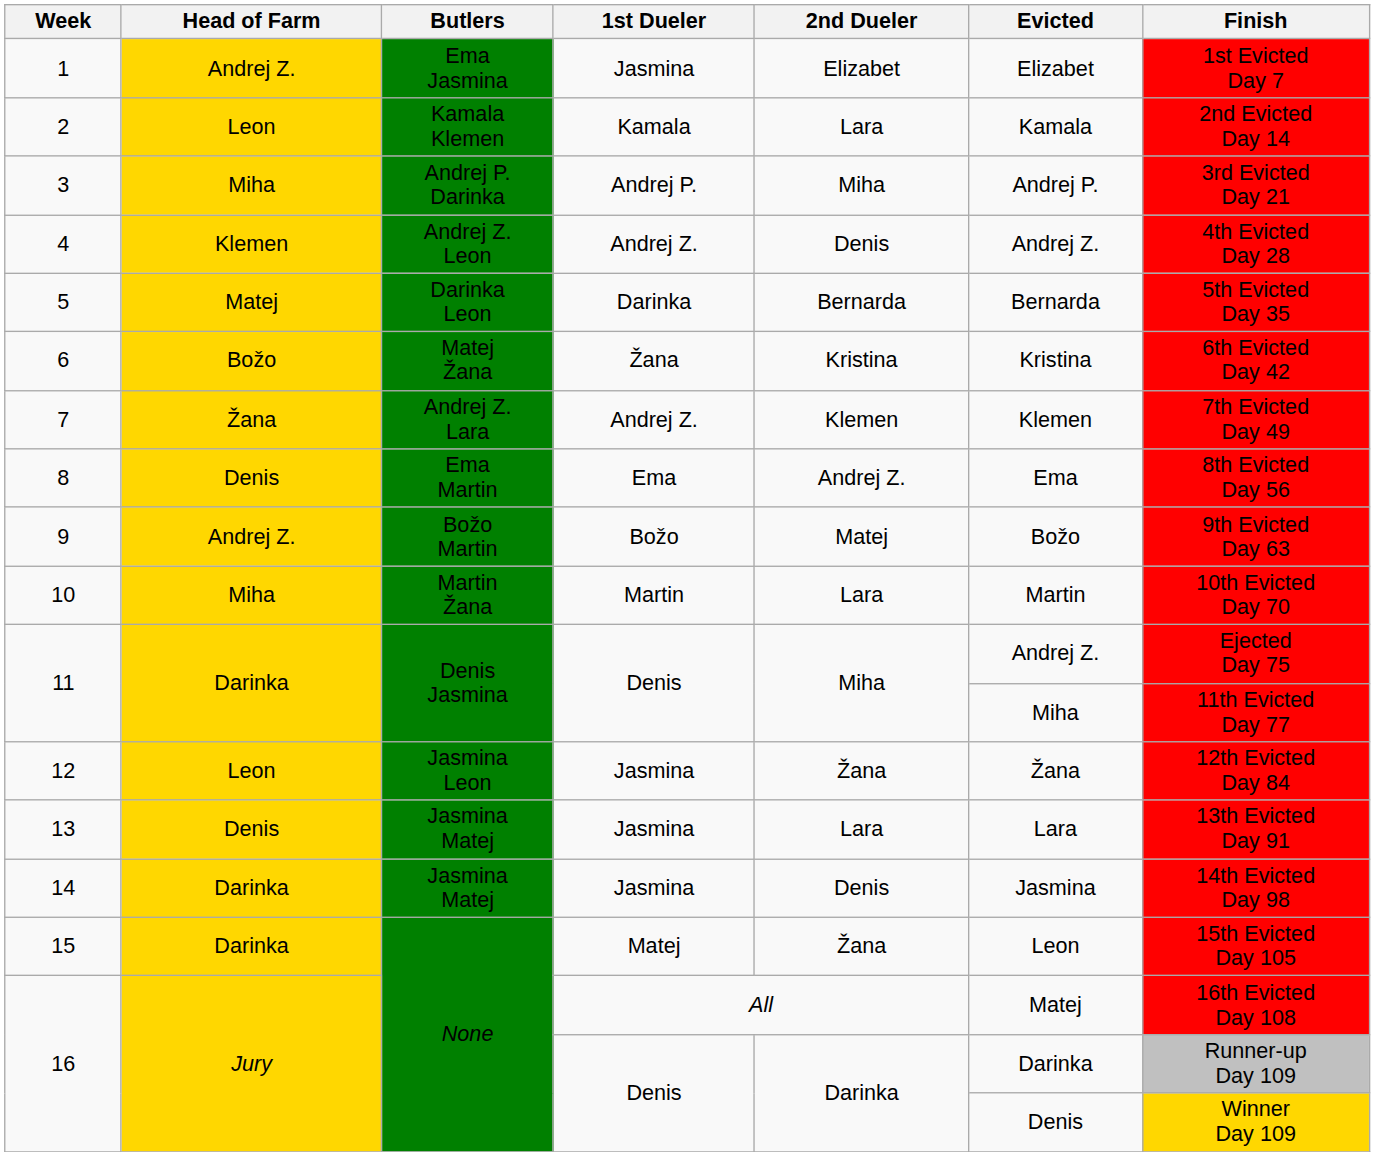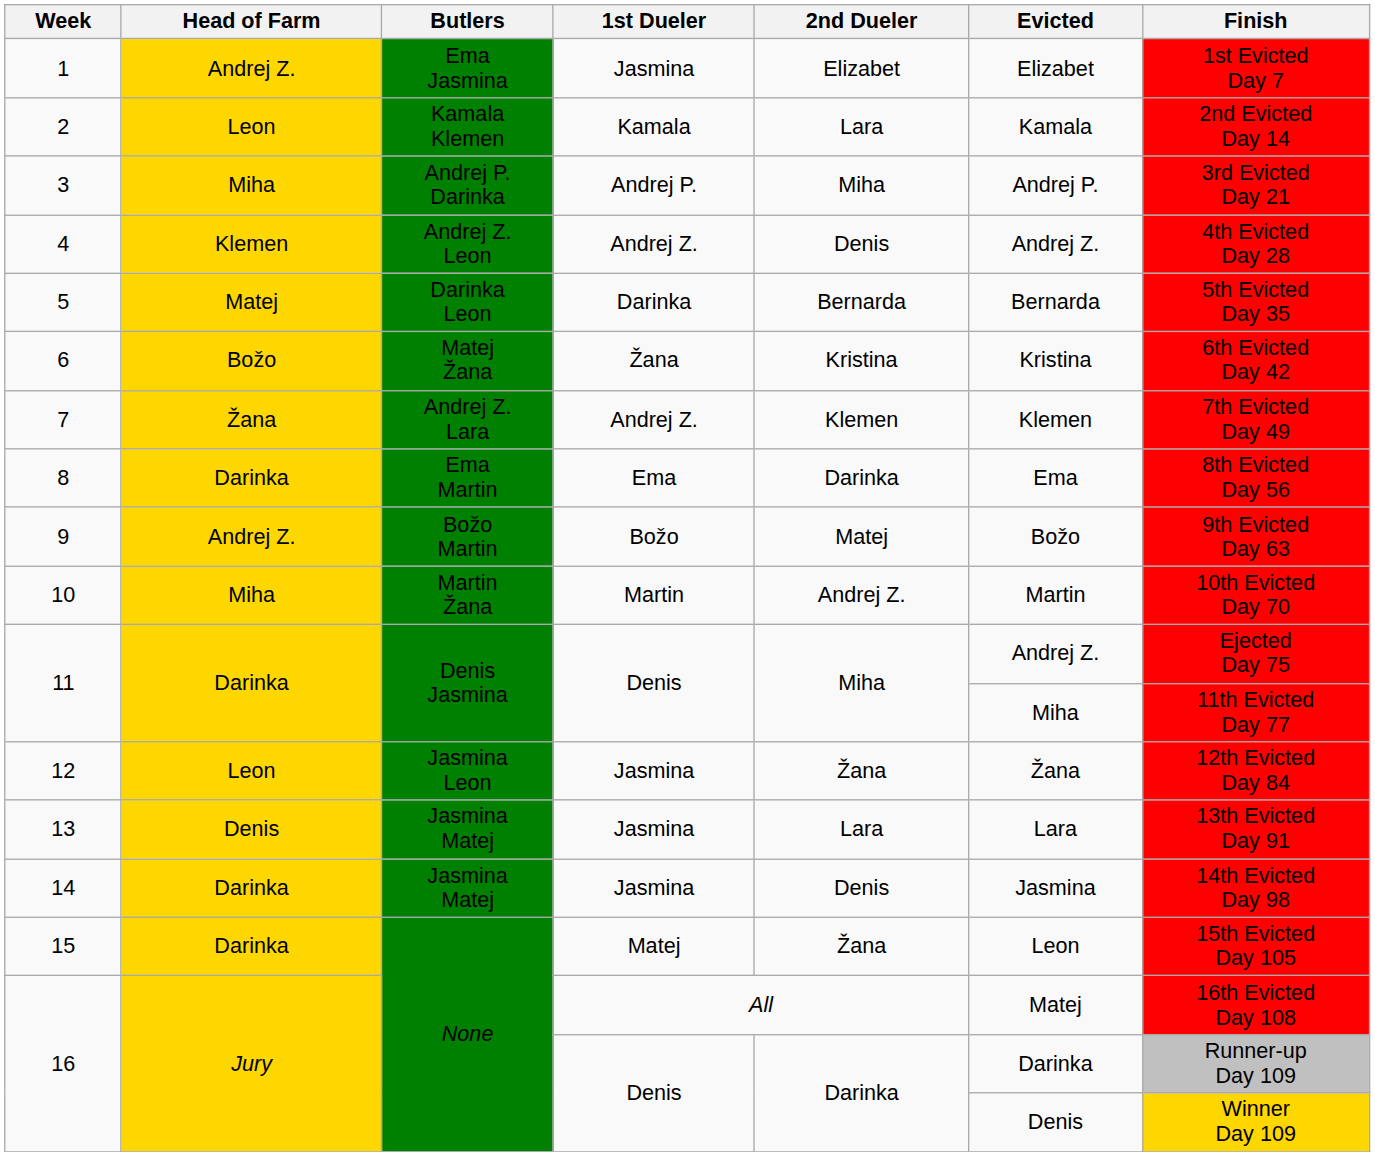(252, 477) Denis -> (252, 477) Darinka
(862, 477) Andrej Z. -> (862, 477) Darinka
(862, 595) Lara -> (862, 595) Andrej Z.
